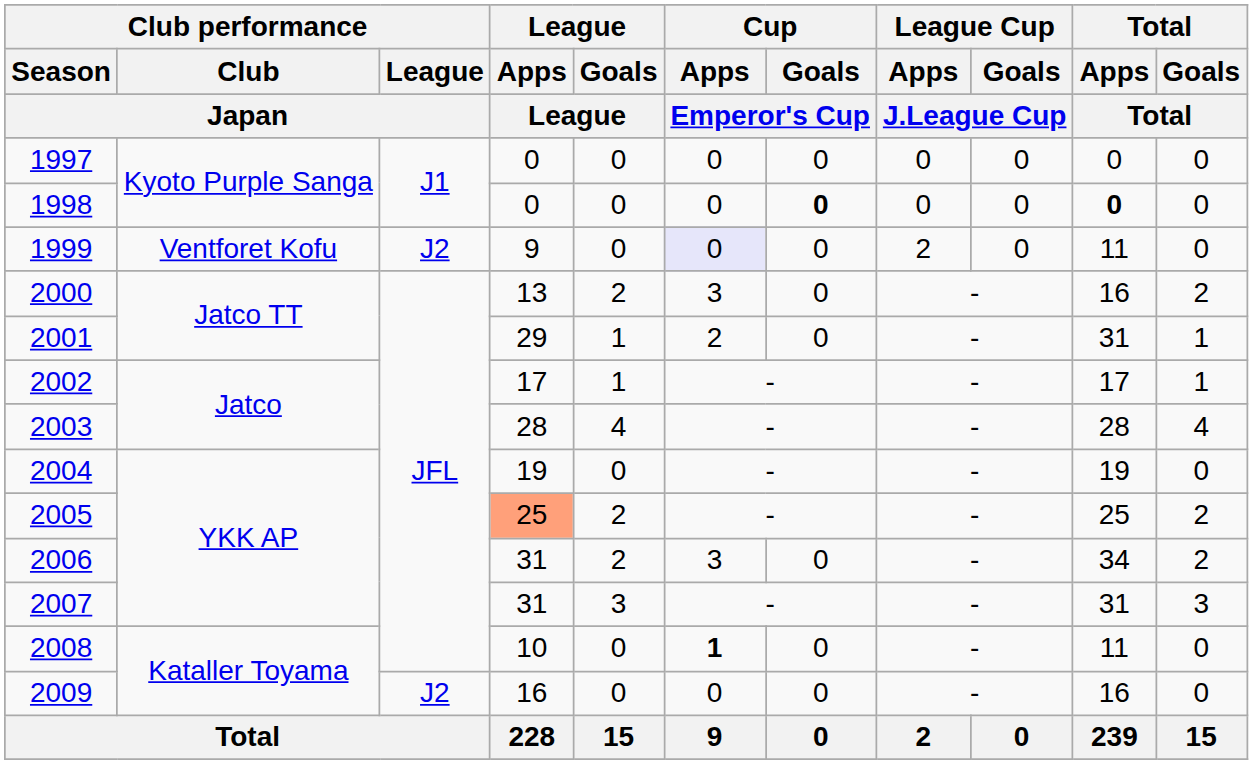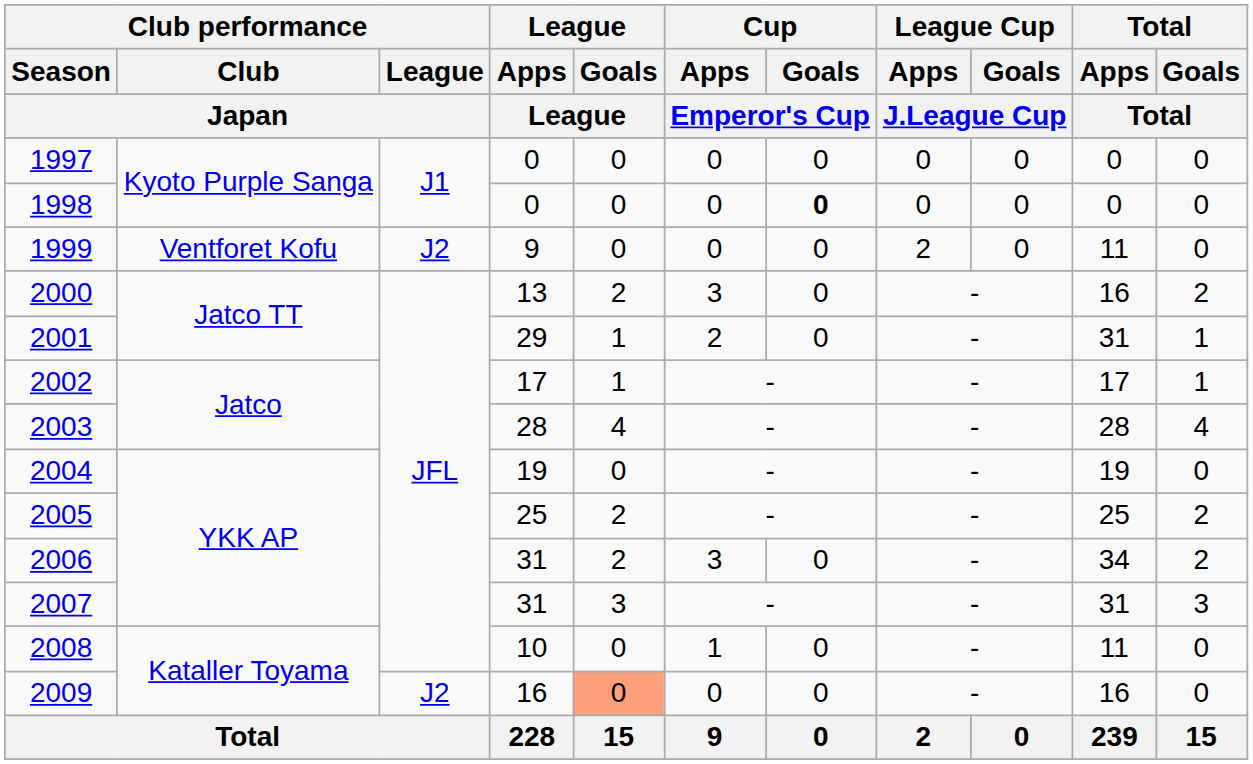(1114, 204) bold -> (1114, 204) normal
(715, 248) lavender background -> (715, 248) no background
(532, 515) lightsalmon background -> (532, 515) no background
(715, 648) bold -> (715, 648) normal
(619, 692) no background -> (619, 692) lightsalmon background
